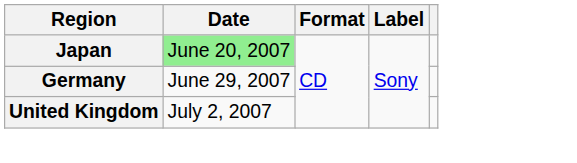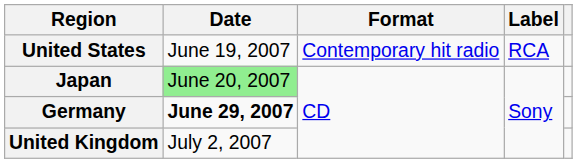+ row: (84, 50)
(229, 81) normal -> (230, 111) bold
